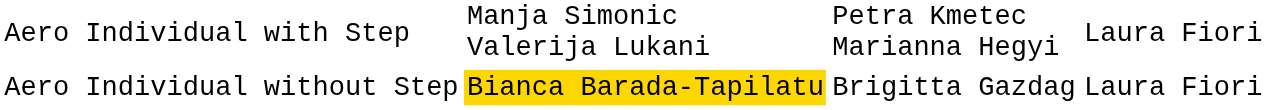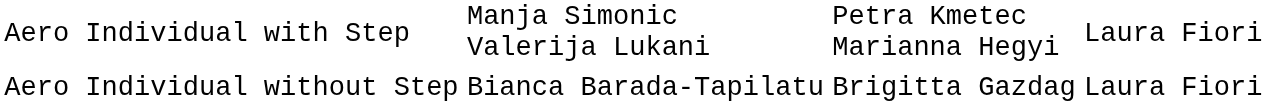(645, 88) gold background -> (645, 88) no background
